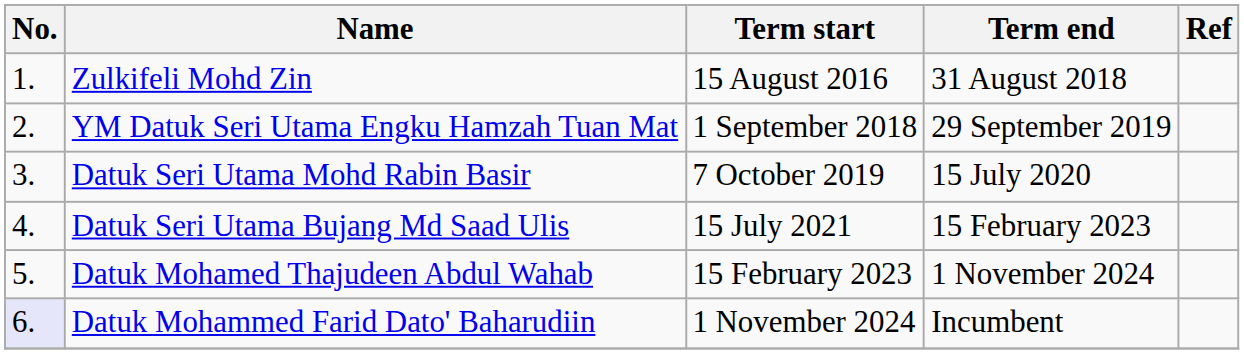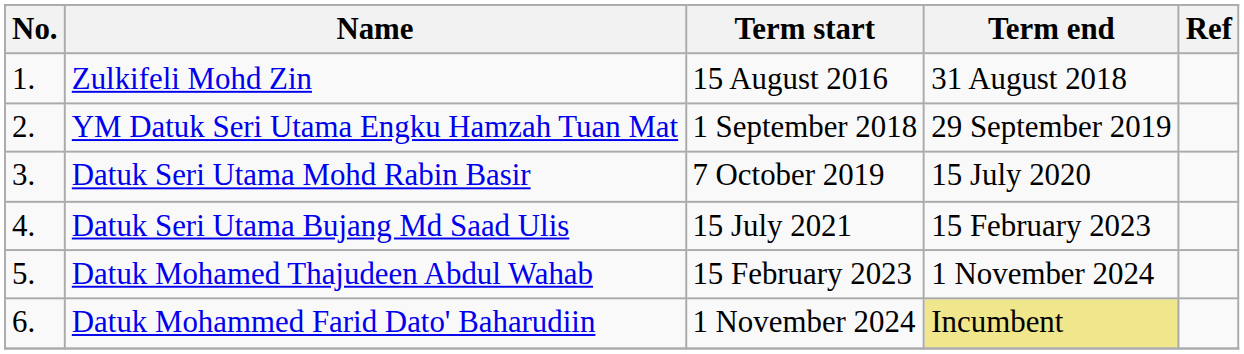(24, 322) lavender background -> (24, 322) no background
(997, 322) no background -> (997, 322) khaki background
